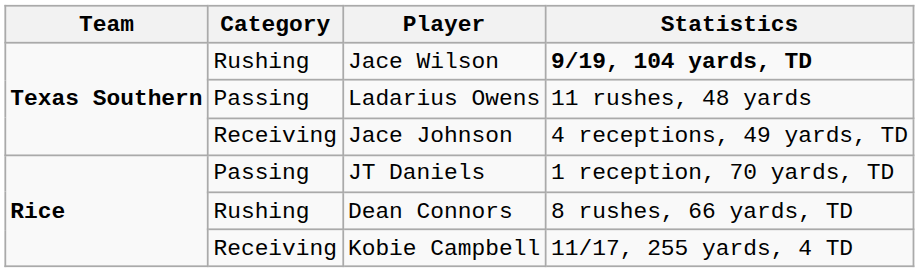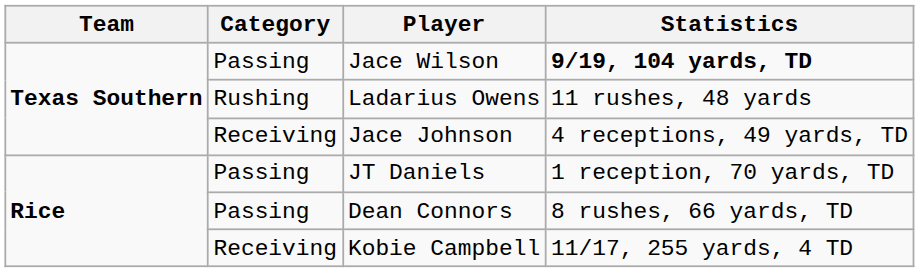(261, 62) Rushing -> (261, 62) Passing
(261, 99) Passing -> (261, 99) Rushing
(261, 211) Rushing -> (261, 211) Passing
